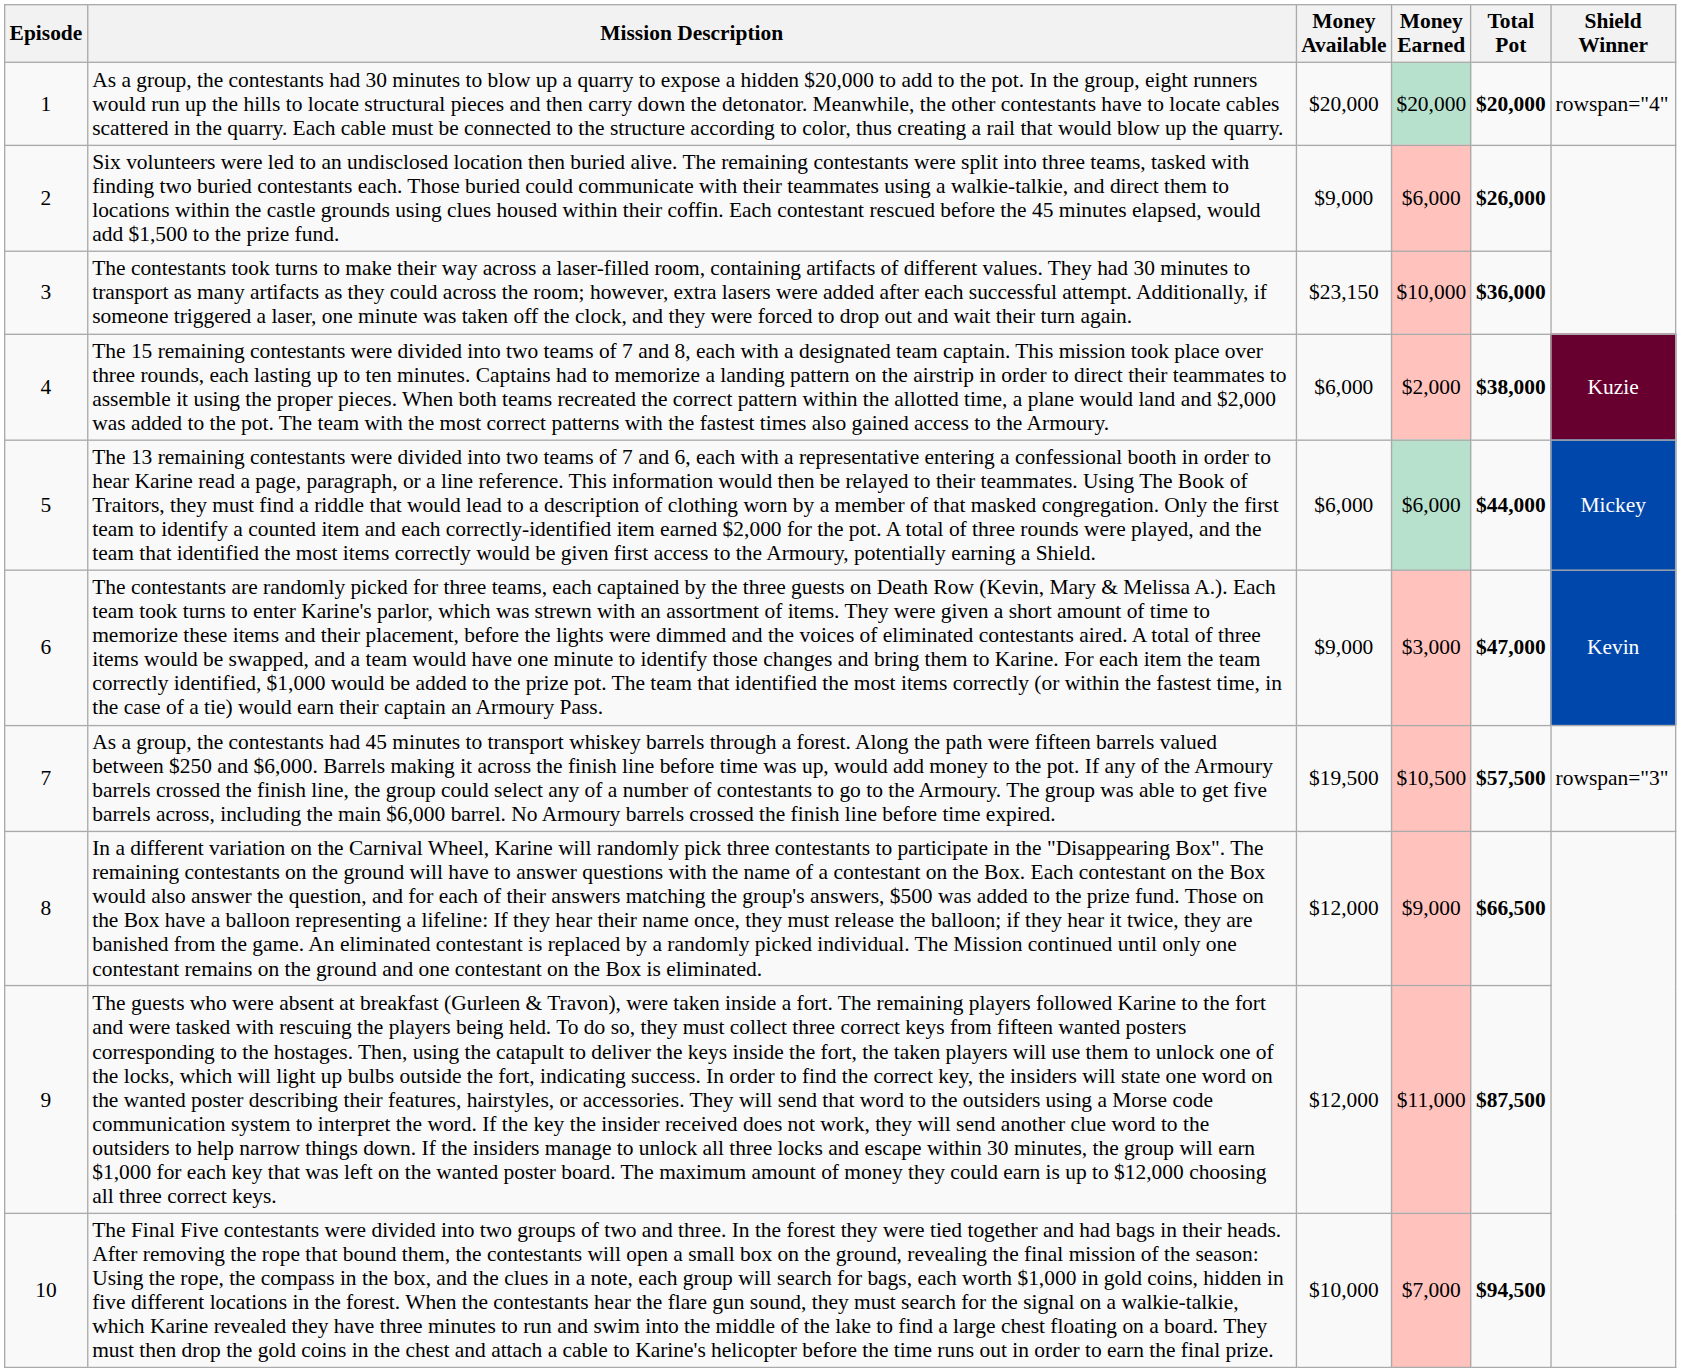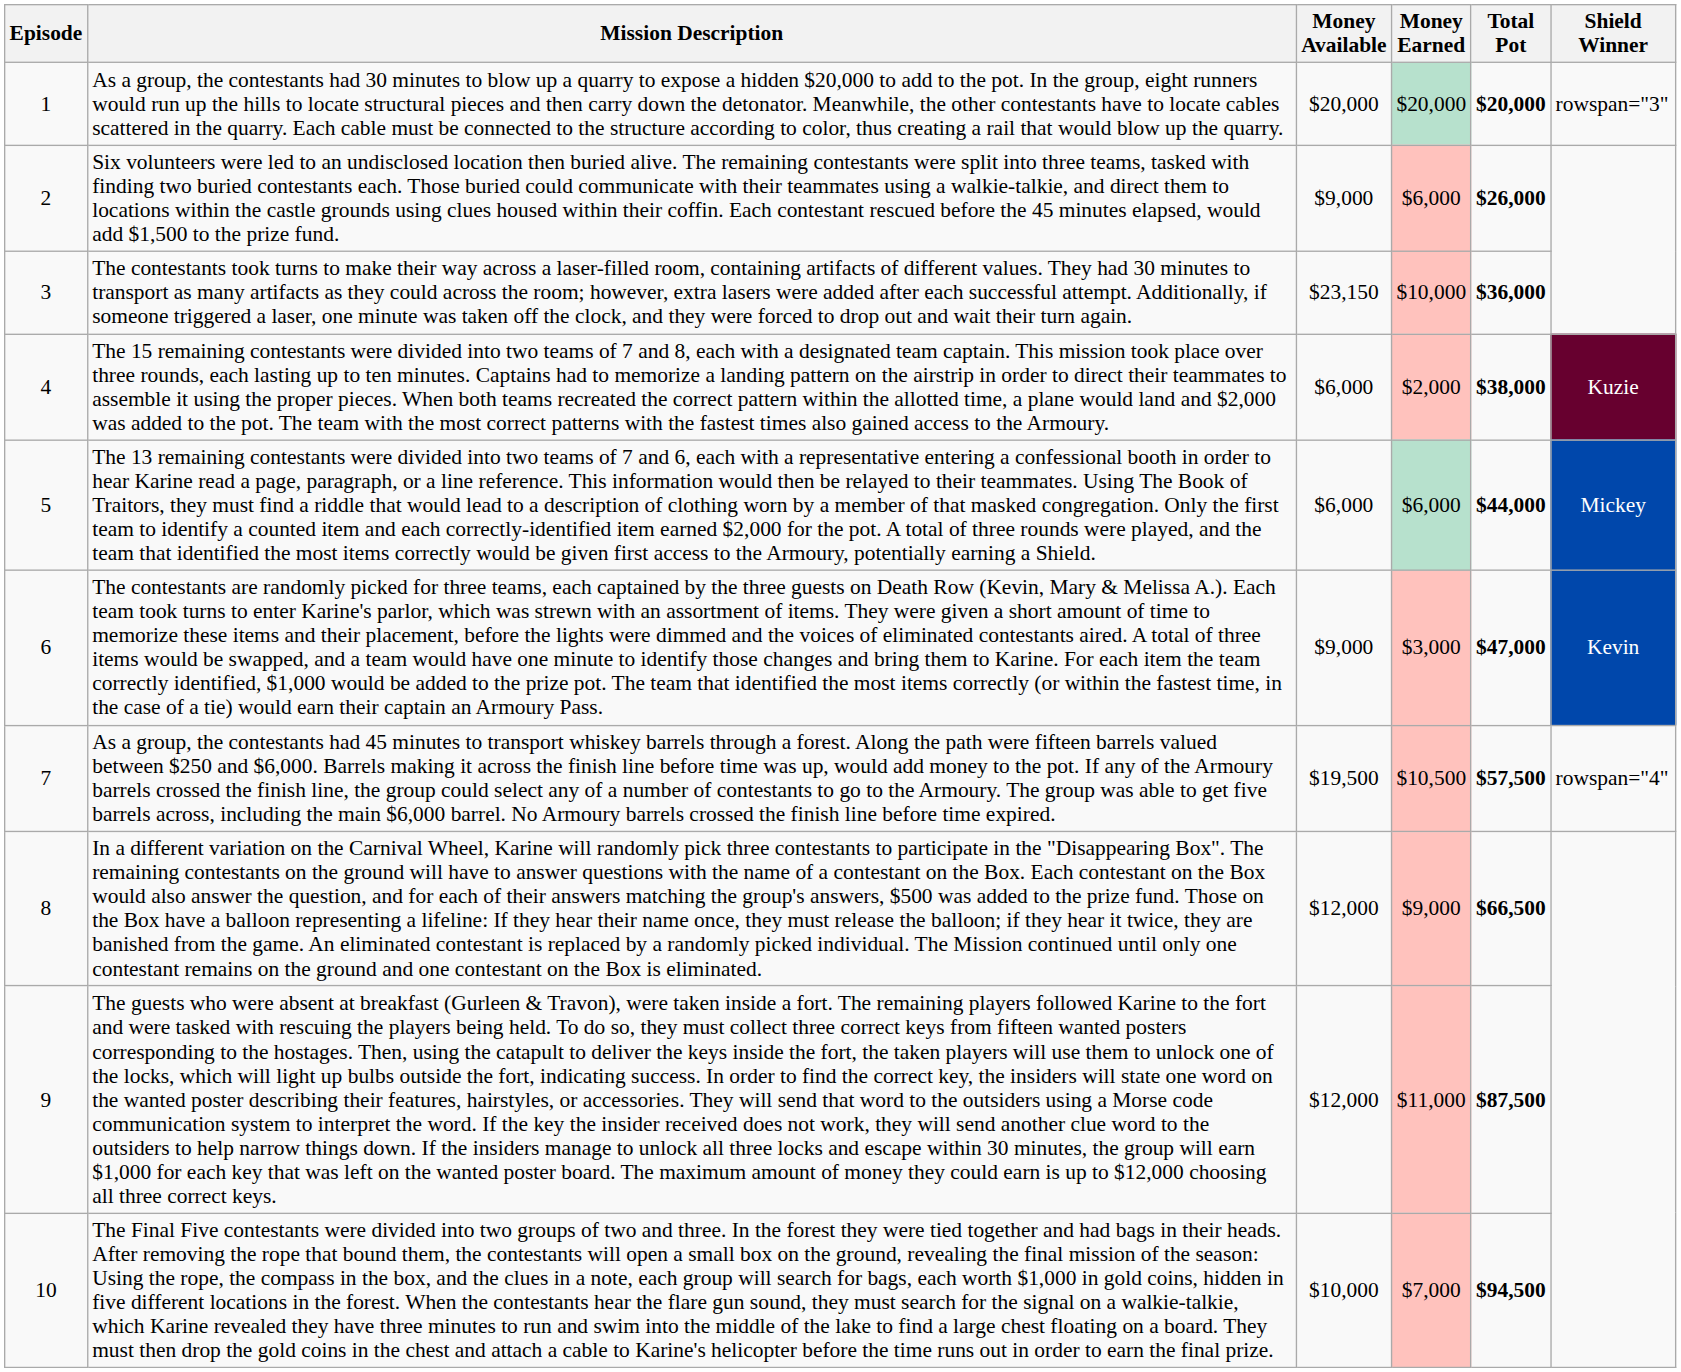(1612, 103) rowspan="4" -> (1612, 103) rowspan="3"
(1612, 778) rowspan="3" -> (1612, 778) rowspan="4"
